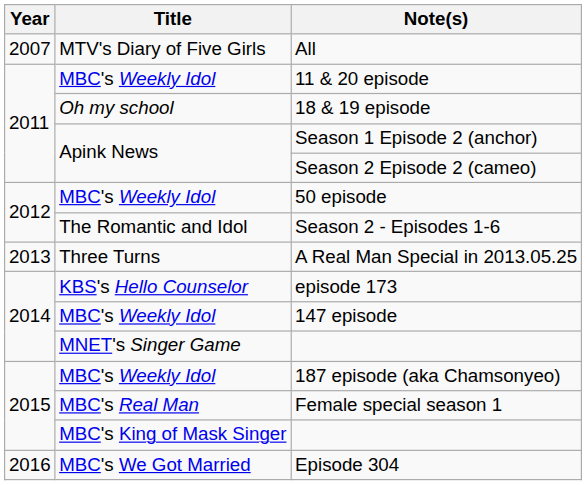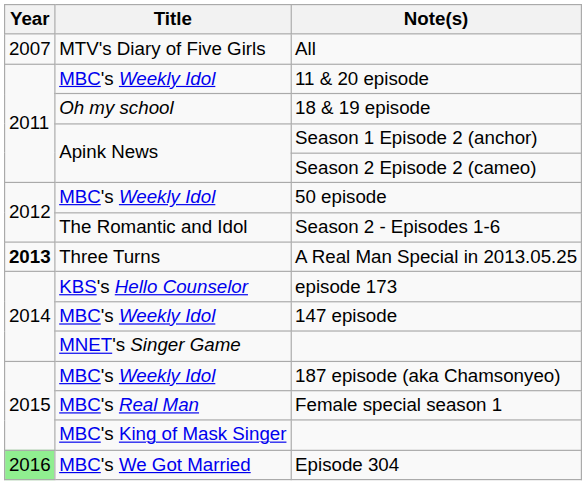(30, 256) normal -> (30, 256) bold
(30, 464) no background -> (30, 464) lightgreen background
